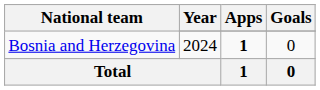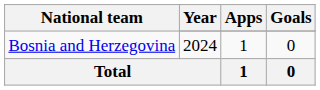(244, 44) bold -> (244, 44) normal
